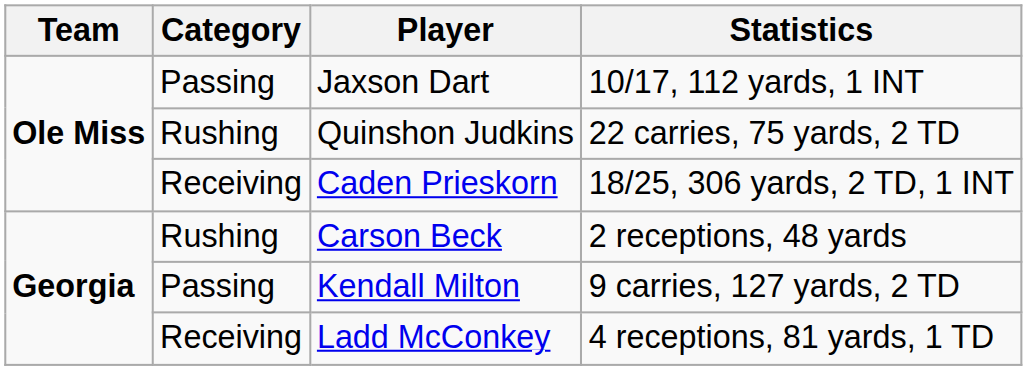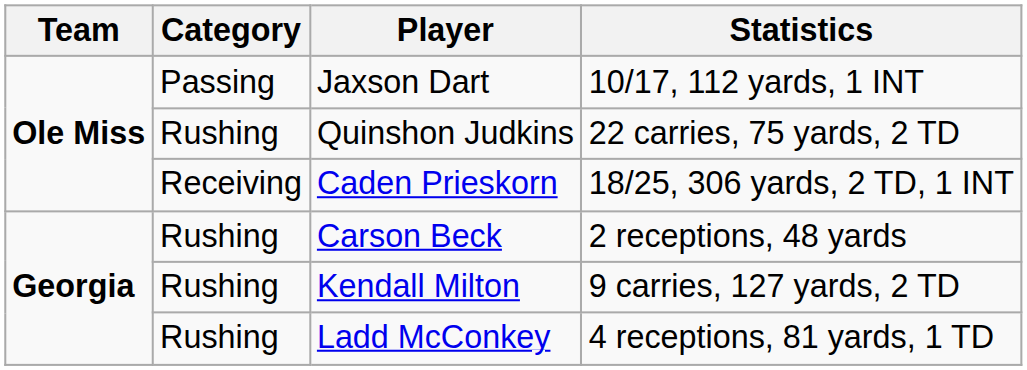(218, 286) Passing -> (219, 286) Rushing
(231, 337) Receiving -> (219, 337) Rushing
